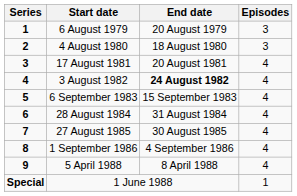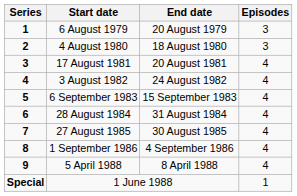(190, 81) bold -> (190, 81) normal
